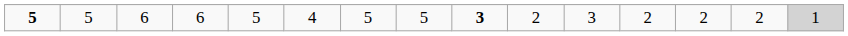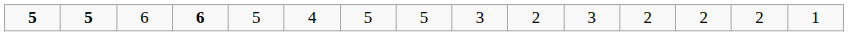(88, 17) normal -> (88, 17) bold
(200, 17) normal -> (200, 17) bold
(480, 17) bold -> (480, 17) normal
(816, 17) lightgrey background -> (816, 17) no background
